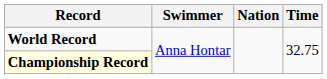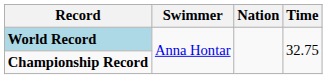(52, 39) no background -> (52, 39) lightblue background
(78, 62) lightyellow background -> (78, 62) no background
